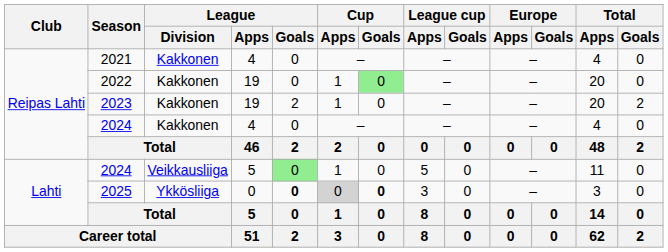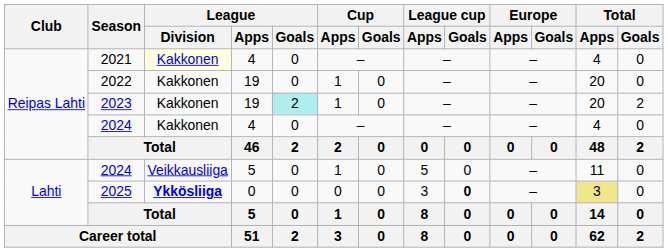(188, 59) no background -> (188, 59) lightyellow background
(381, 81) lightgreen background -> (381, 81) no background
(295, 103) no background -> (295, 103) paleturquoise background
(295, 170) lightgreen background -> (295, 170) no background
(188, 192) normal -> (188, 192) bold
(295, 192) bold -> (295, 192) normal
(338, 192) lightgrey background -> (338, 192) no background
(381, 192) bold -> (381, 192) normal
(467, 192) normal -> (467, 192) bold
(597, 192) no background -> (597, 192) khaki background
